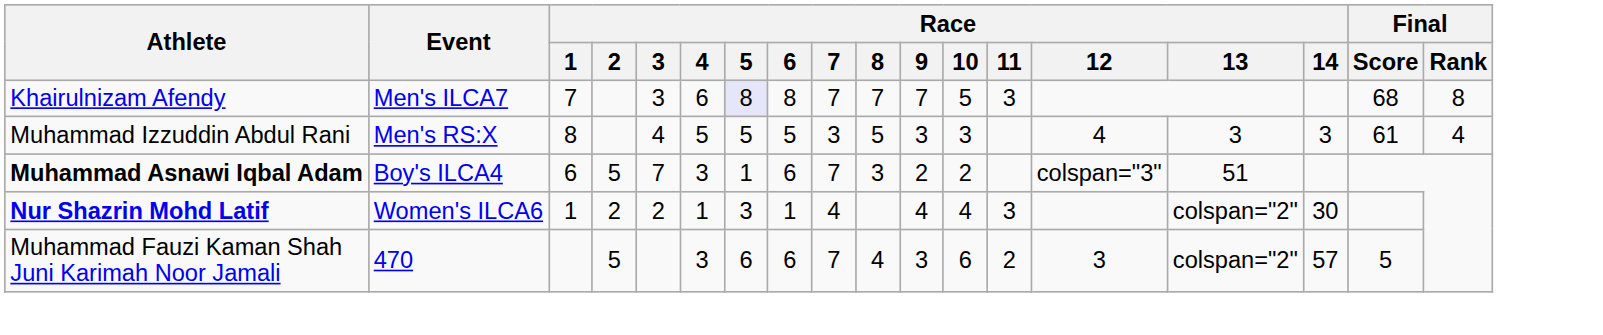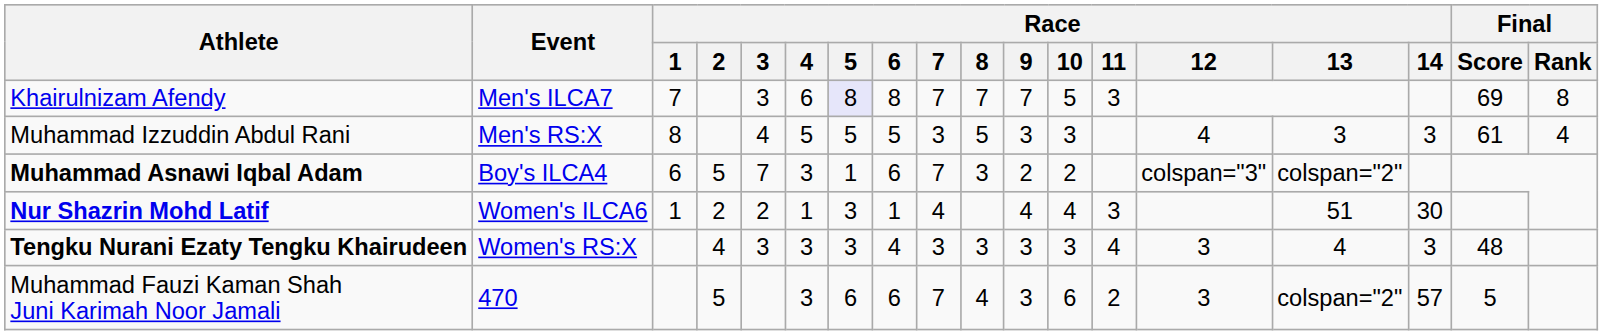(1386, 98) 68 -> (1490, 98) 69
(1235, 173) 51 -> (1340, 173) colspan="2"
(1235, 210) colspan="2" -> (1340, 210) 51
+ row: (239, 248)
